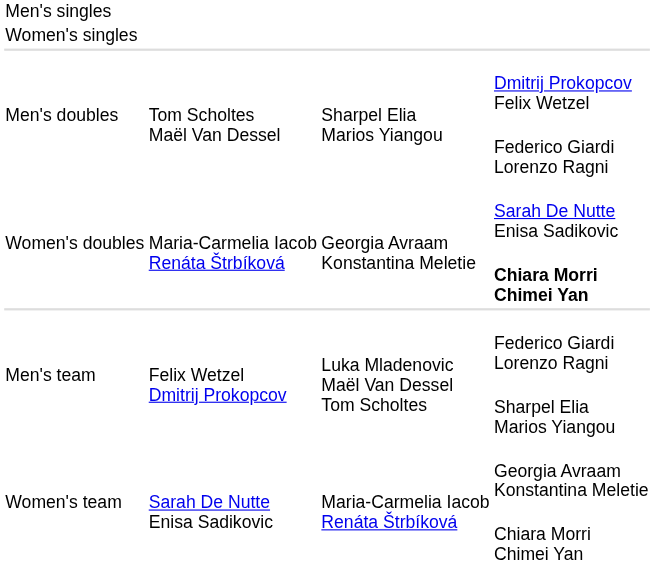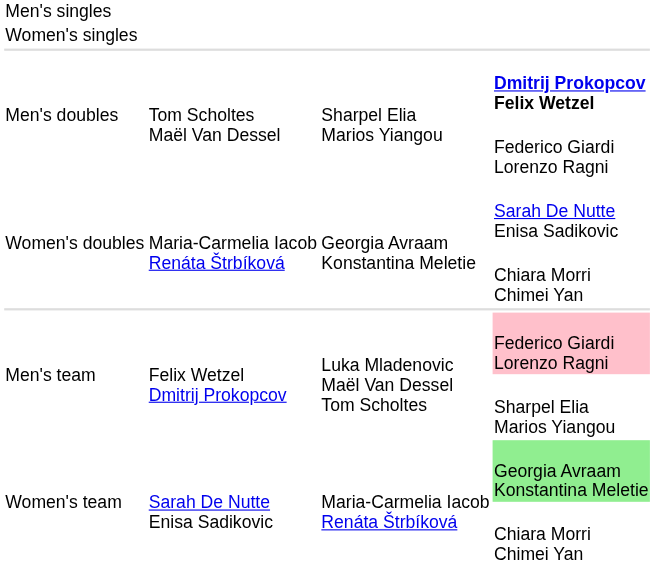(563, 93) normal -> (570, 93) bold
(546, 285) bold -> (542, 285) normal
(554, 353) no background -> (554, 353) pink background
(571, 480) no background -> (571, 480) lightgreen background
